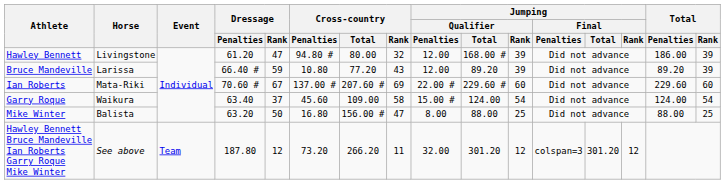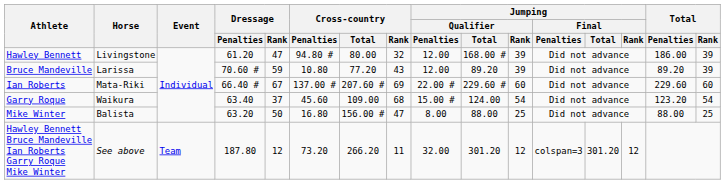(240, 69) 66.40 # -> (240, 69) 70.60 #
(240, 84) 70.60 # -> (240, 84) 66.40 #
(399, 99) 58 -> (399, 99) 68
(671, 99) 124.00 -> (671, 99) 123.20
